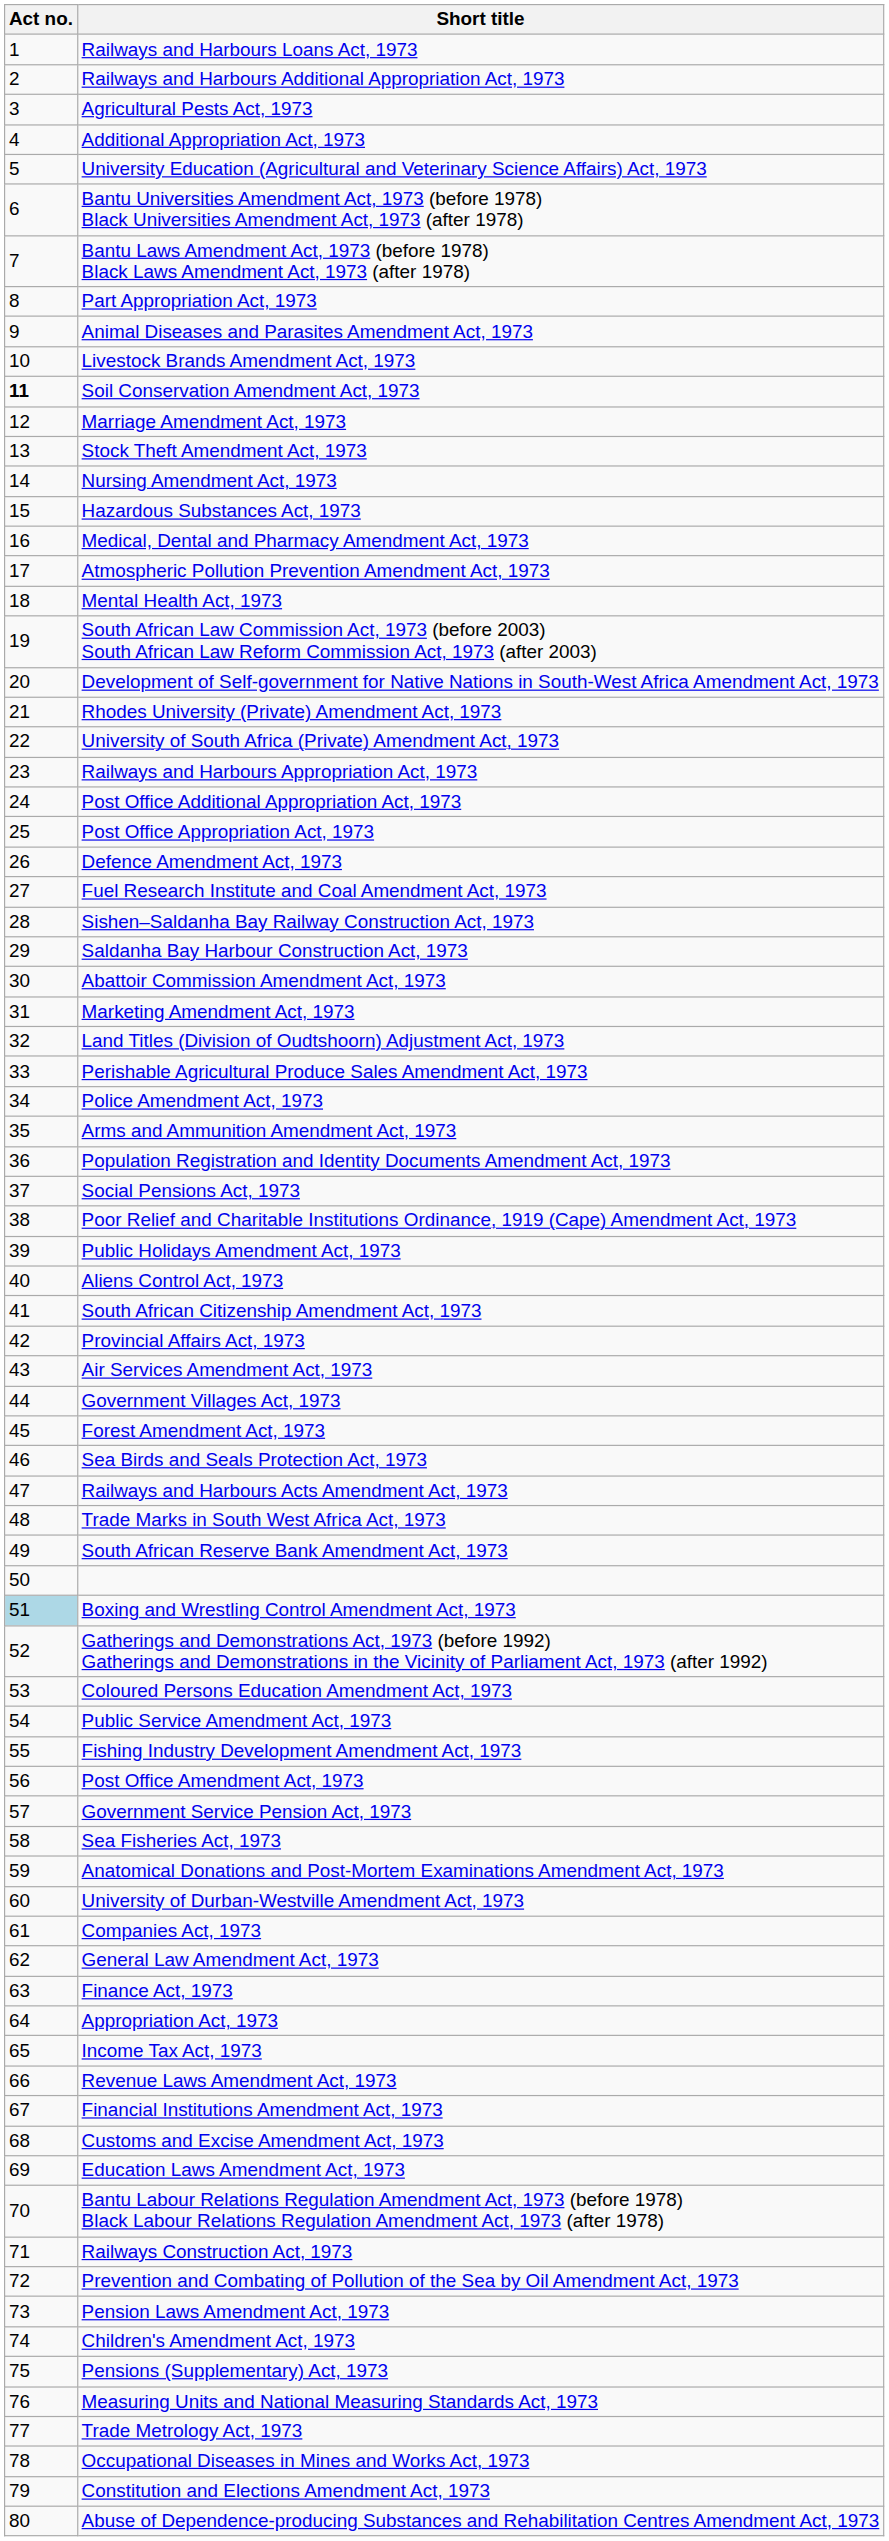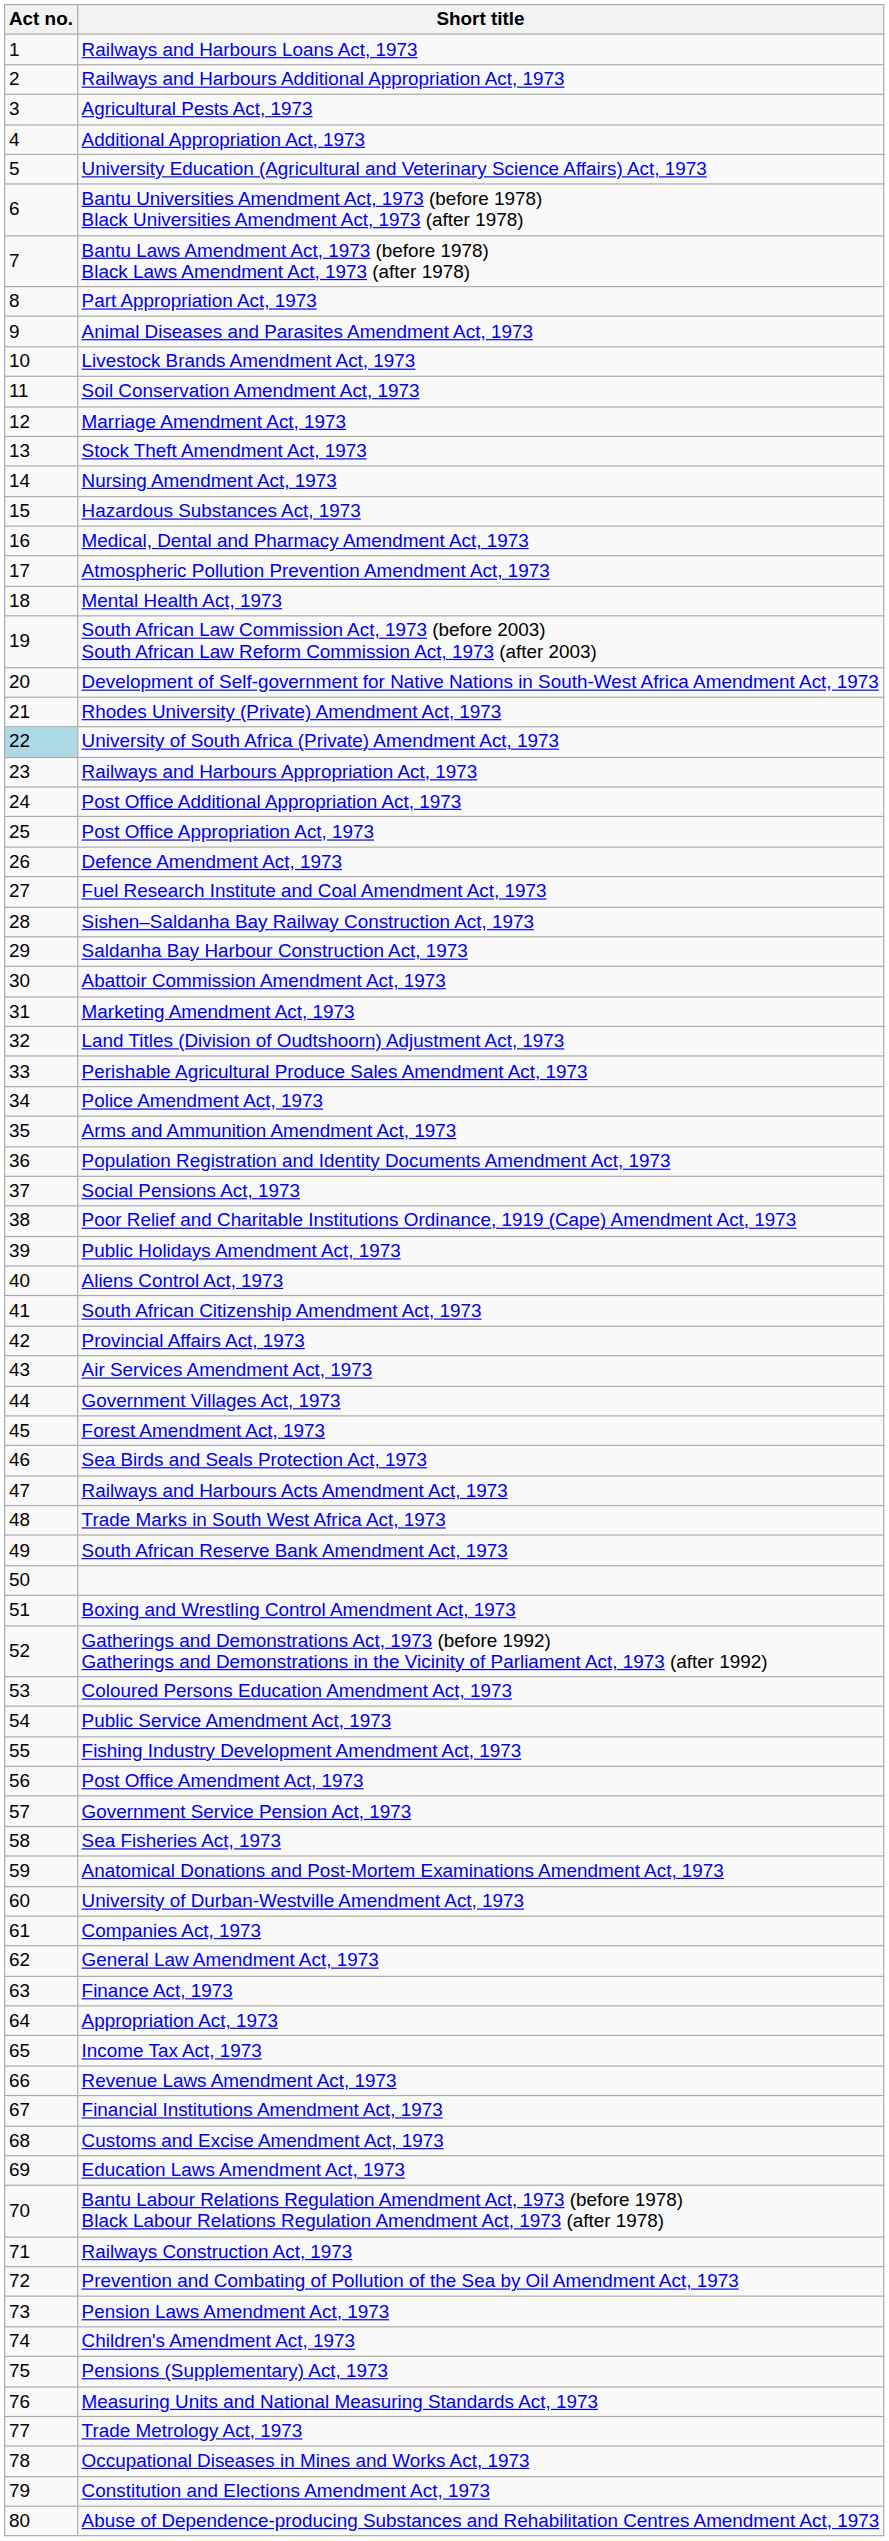(19, 391) bold -> (19, 391) normal
(19, 741) no background -> (19, 741) lightblue background
(19, 1610) lightblue background -> (19, 1610) no background
